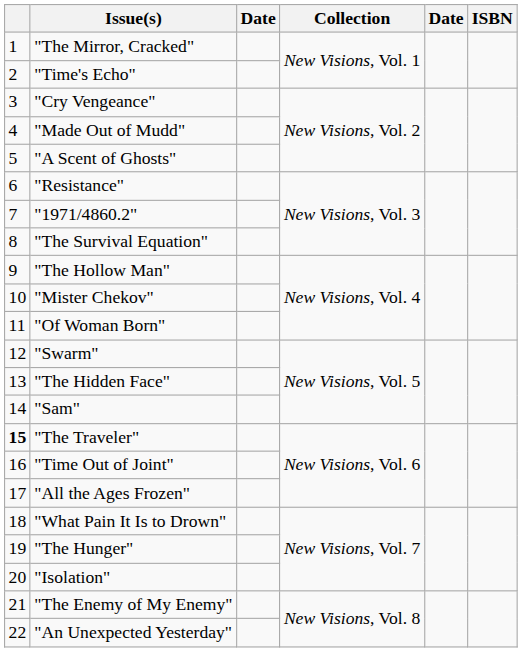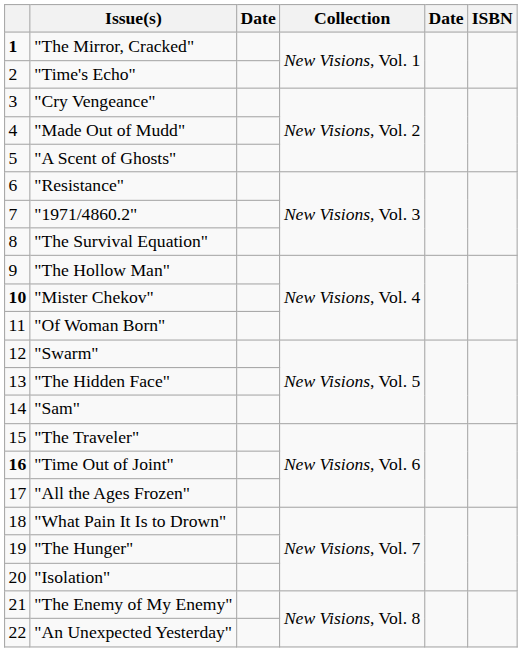(13, 46) normal -> (13, 46) bold
(17, 297) normal -> (17, 297) bold
(17, 437) bold -> (17, 437) normal
(17, 465) normal -> (17, 465) bold
